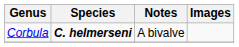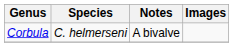(93, 32) bold -> (91, 32) normal
